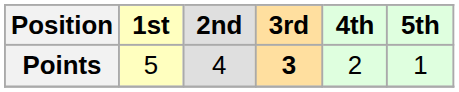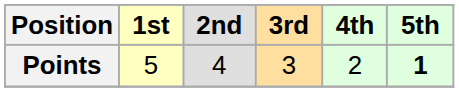(289, 66) bold -> (289, 66) normal
(420, 66) normal -> (420, 66) bold
